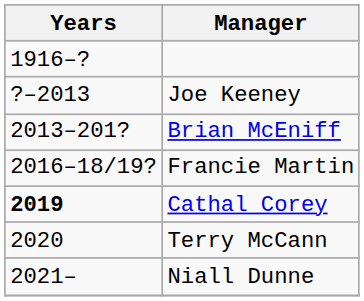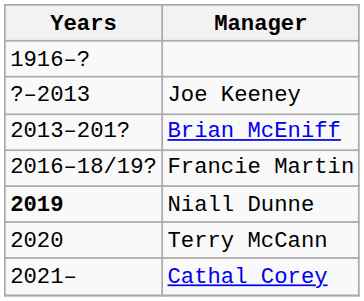(248, 204) Cathal Corey -> (241, 204) Niall Dunne
(241, 277) Niall Dunne -> (248, 277) Cathal Corey
